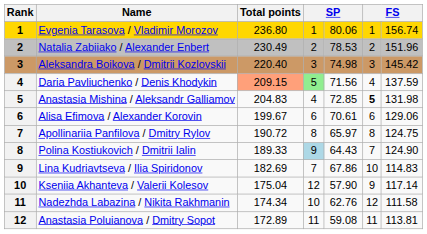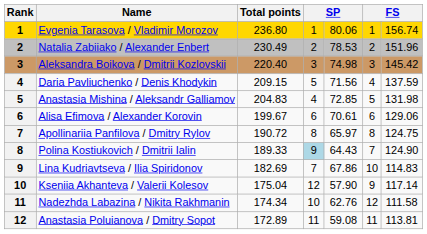(270, 82) lightsalmon background -> (270, 82) no background
(314, 82) lightgreen background -> (314, 82) no background
(372, 99) bold -> (372, 99) normal
